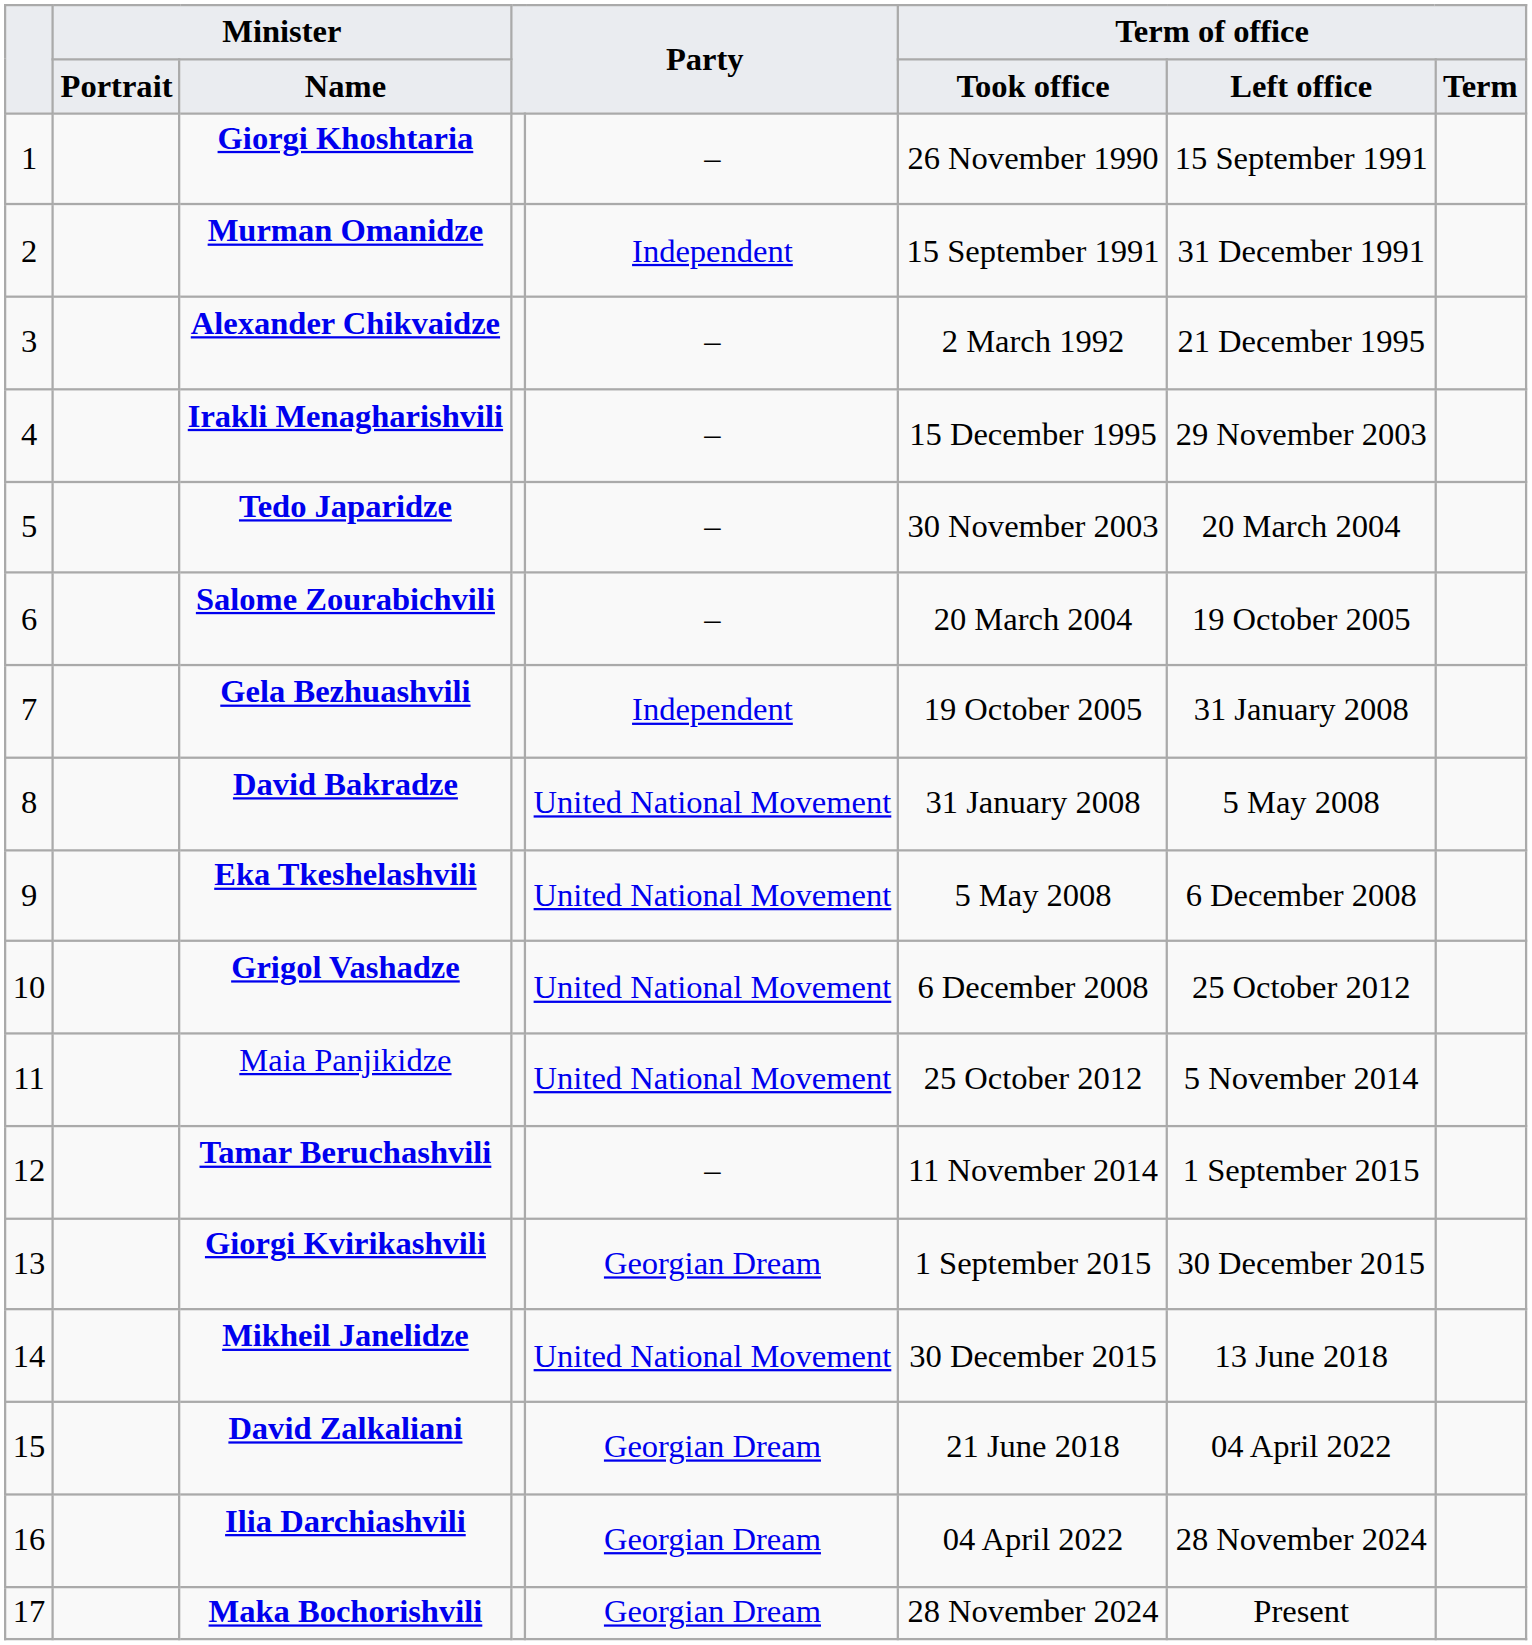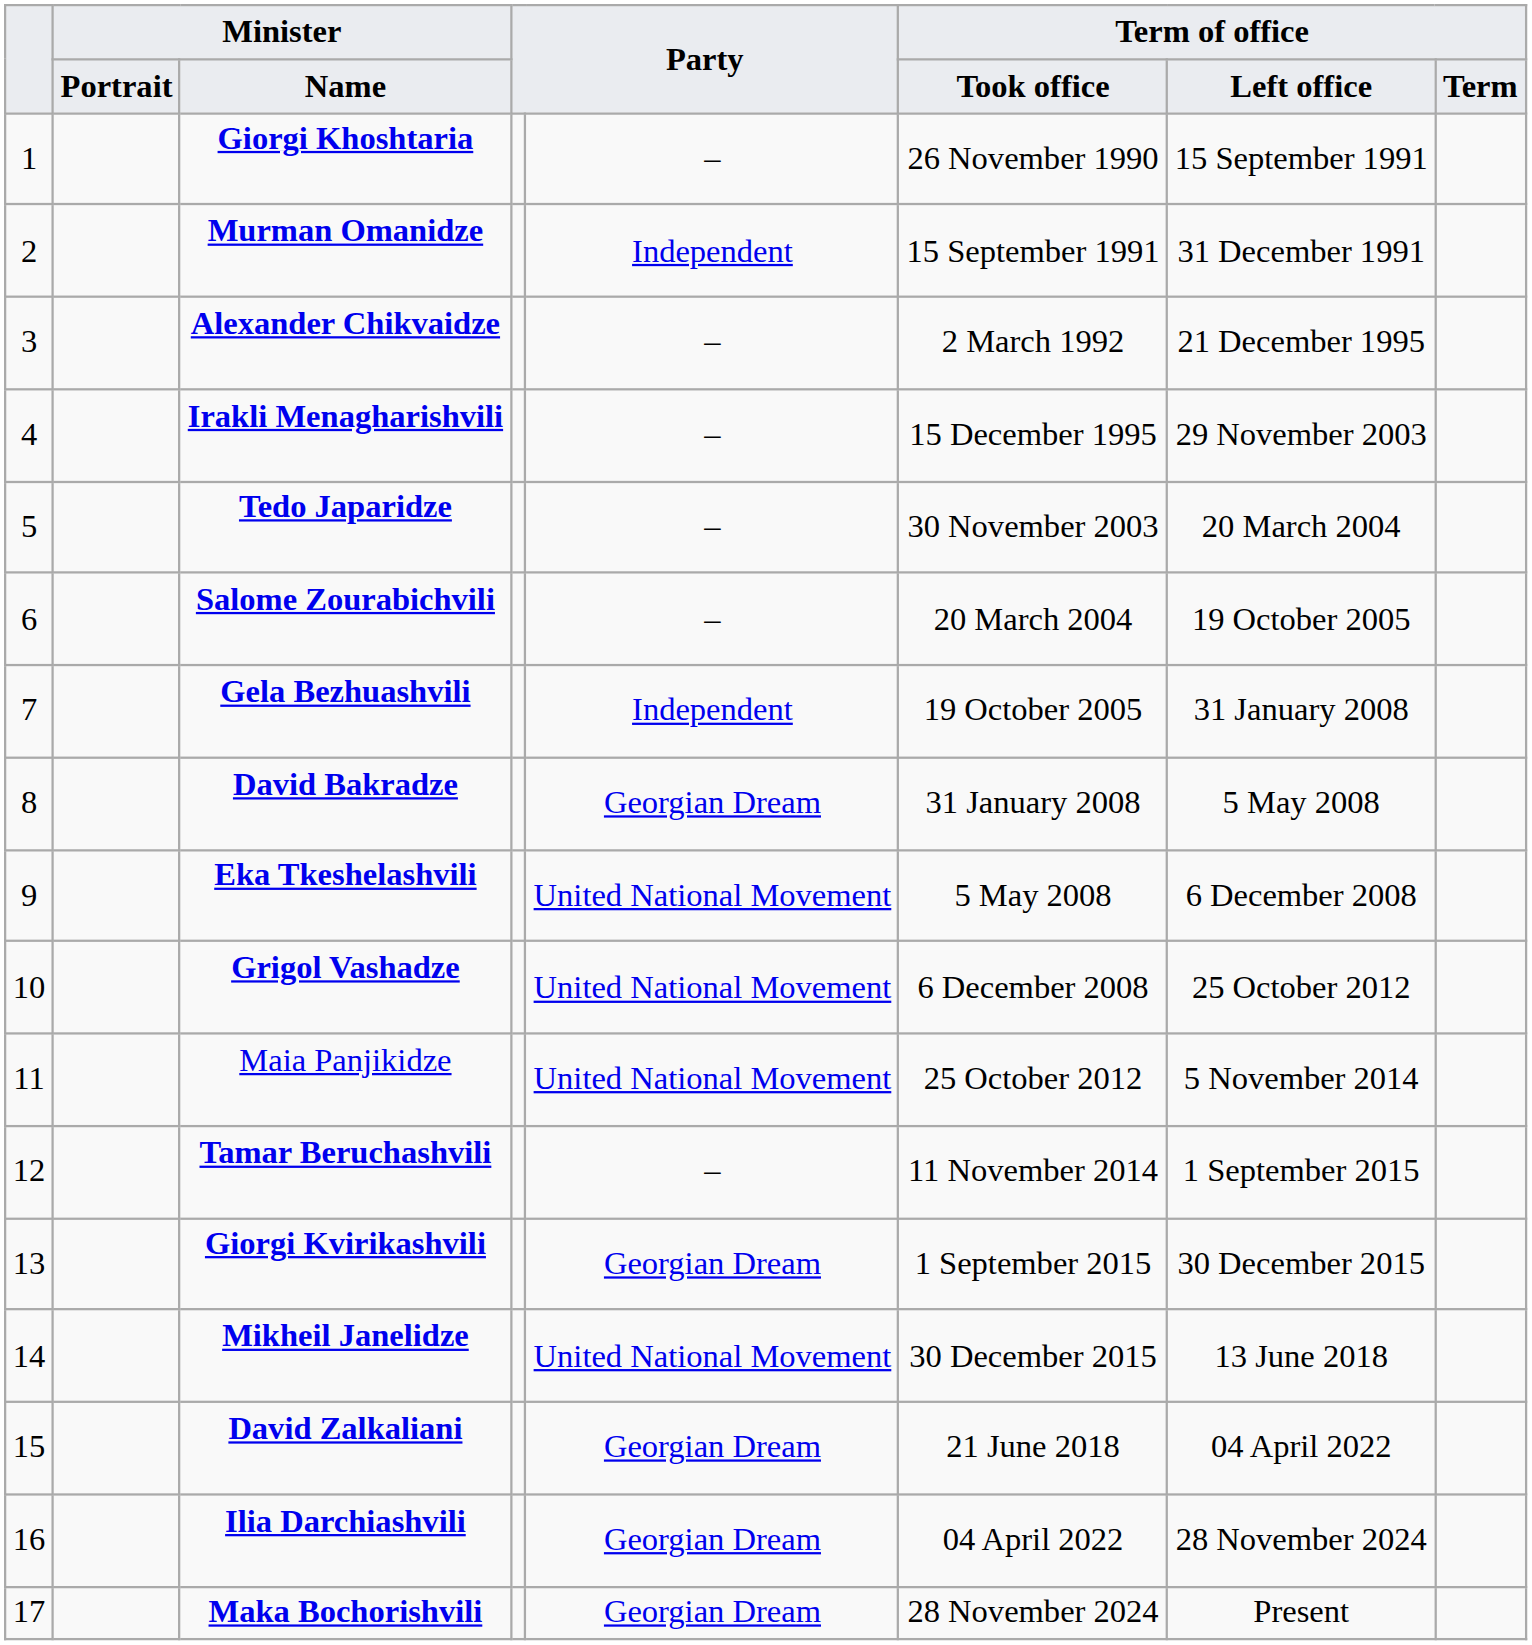(712, 802) United National Movement -> (712, 802) Georgian Dream
